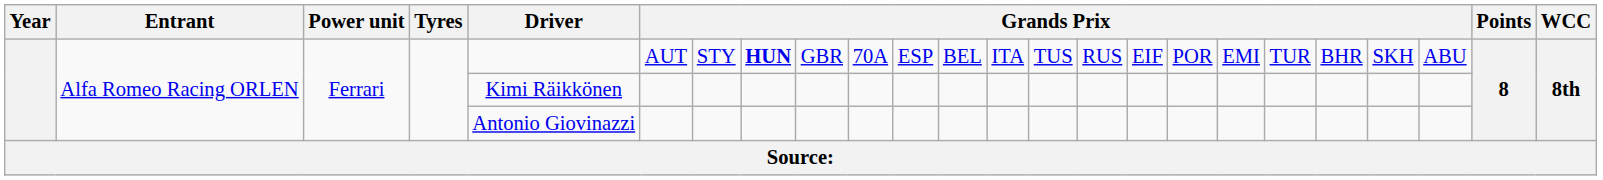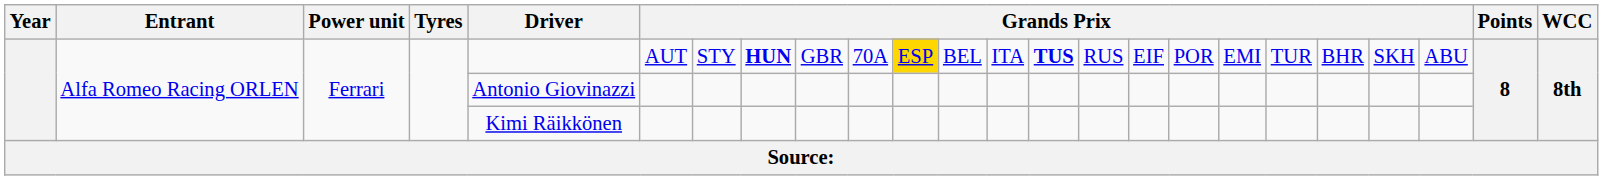(916, 55) no background -> (916, 55) gold background
(1053, 55) normal -> (1054, 55) bold
(554, 89) Kimi Räikkönen -> (554, 89) Antonio Giovinazzi
(554, 123) Antonio Giovinazzi -> (554, 123) Kimi Räikkönen
